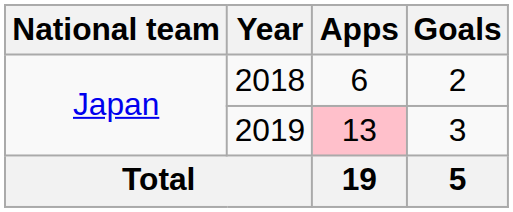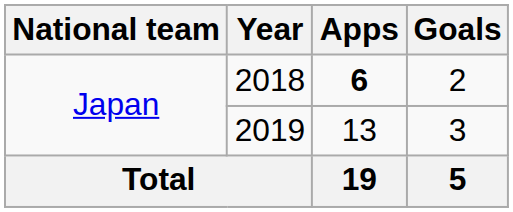(359, 79) normal -> (359, 79) bold
(359, 130) pink background -> (359, 130) no background
